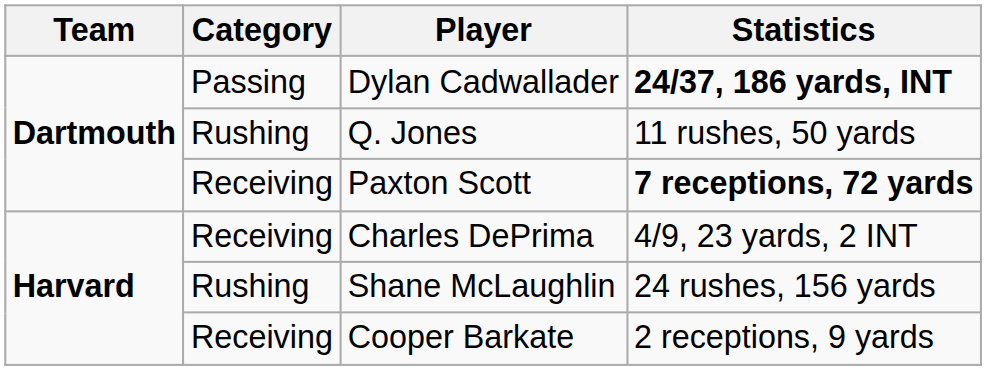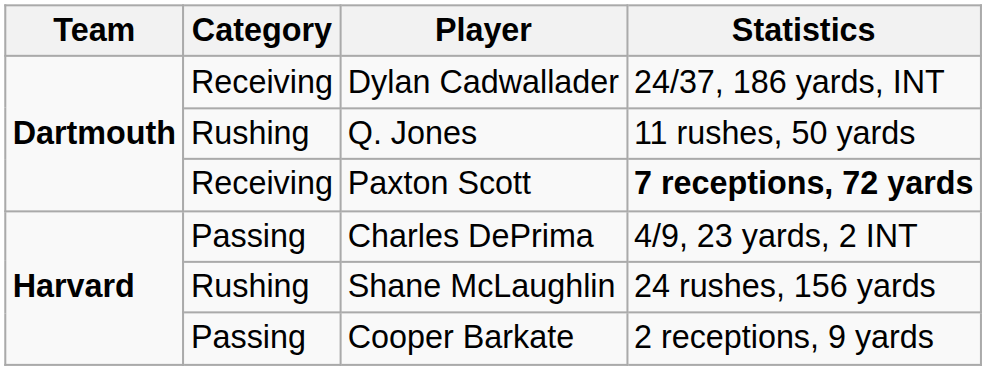(248, 81) Passing -> (262, 81) Receiving
(793, 81) bold -> (789, 81) normal
(262, 235) Receiving -> (248, 235) Passing
(262, 337) Receiving -> (248, 337) Passing
